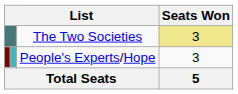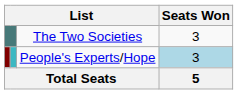(196, 36) khaki background -> (196, 36) no background
(196, 57) no background -> (196, 57) lightblue background
